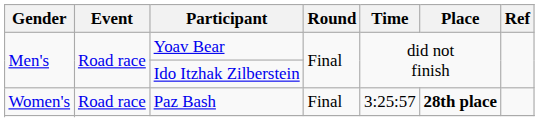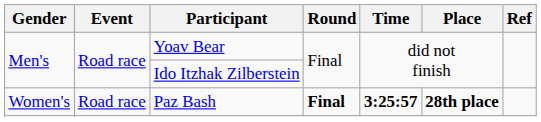(325, 102) normal -> (326, 102) bold
(390, 102) normal -> (391, 102) bold
